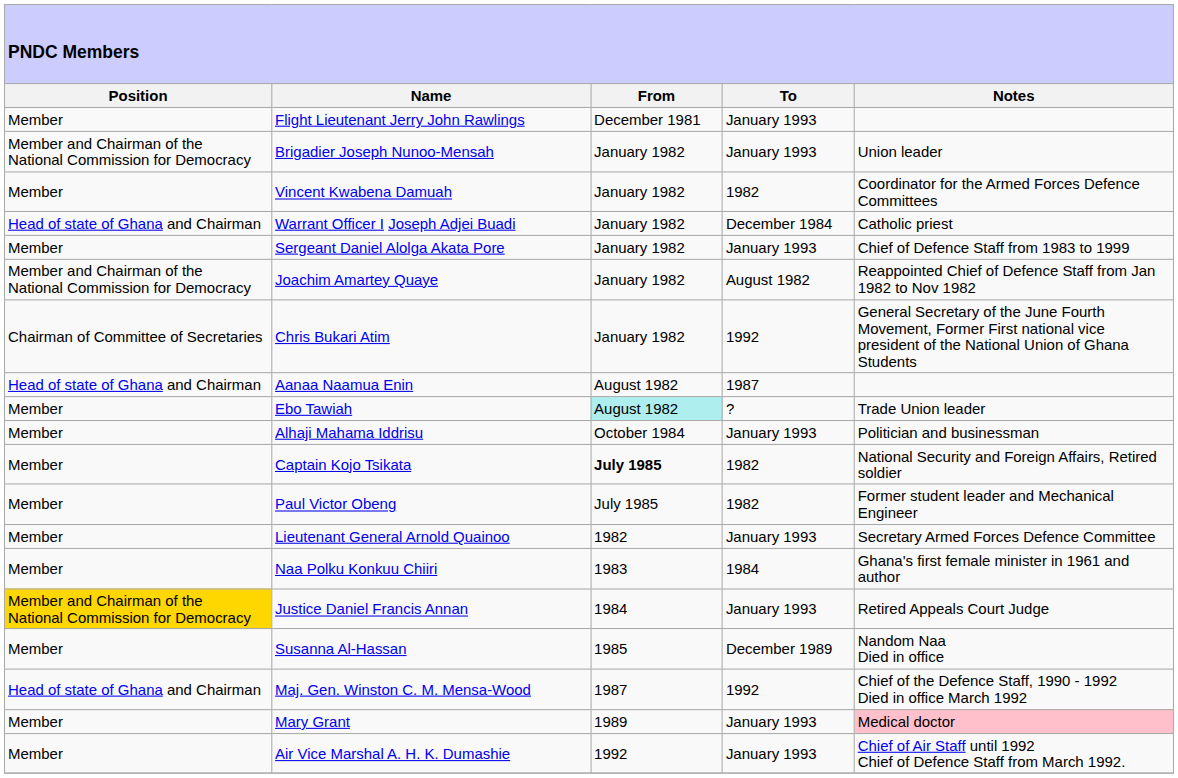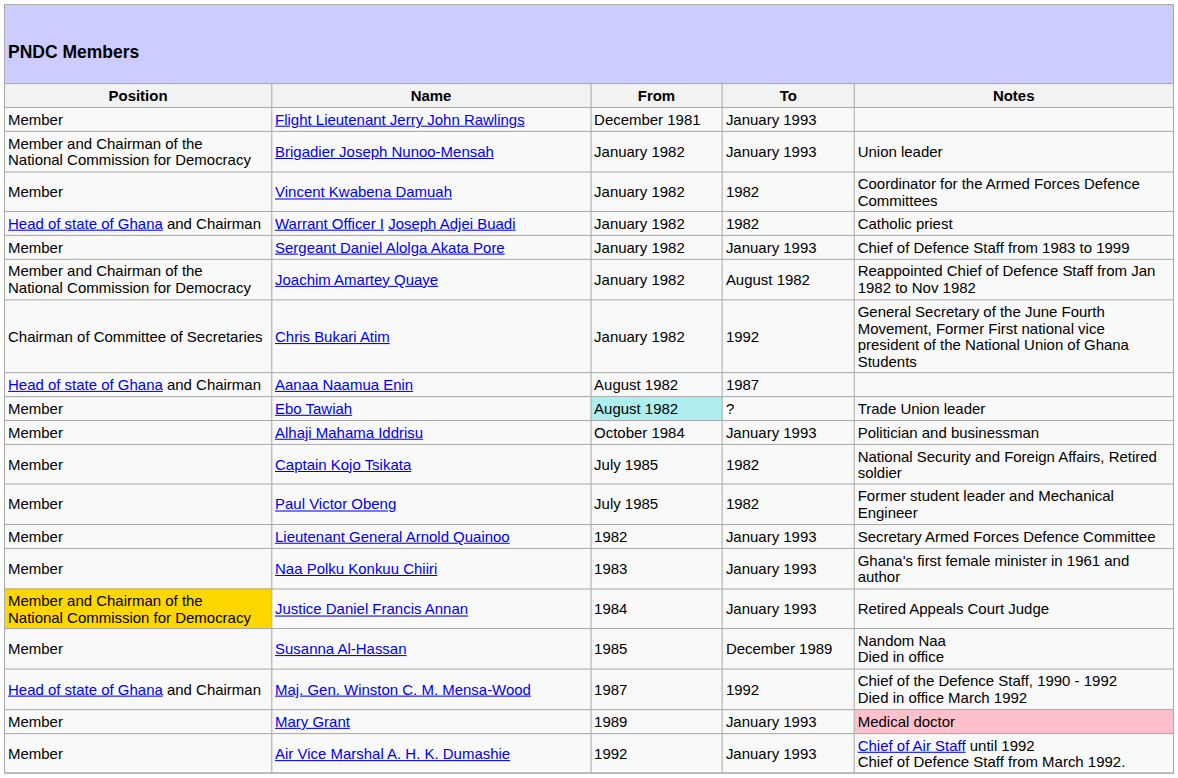(779, 224) December 1984 -> (743, 224) 1982
(628, 465) bold -> (626, 465) normal
(743, 569) 1984 -> (771, 569) January 1993
